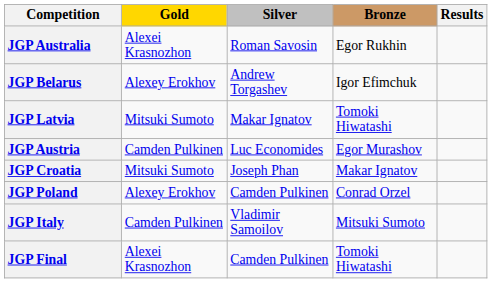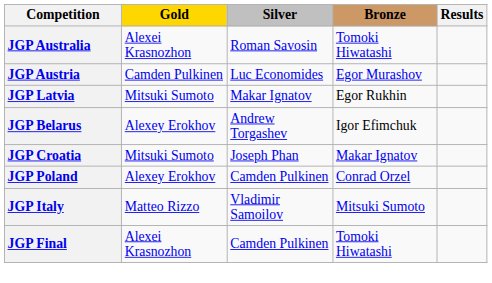(371, 44) Egor Rukhin -> (364, 44) Tomoki Hiwatashi
rows swapped: (44, 149) <-> (44, 82)
(364, 119) Tomoki Hiwatashi -> (371, 96) Egor Rukhin
(174, 222) Camden Pulkinen -> (162, 206) Matteo Rizzo
